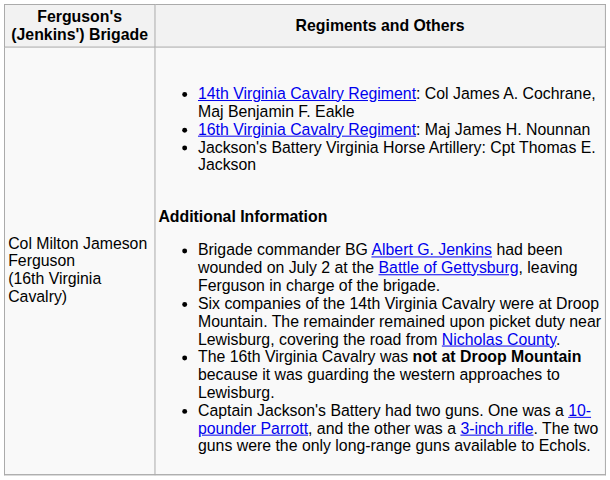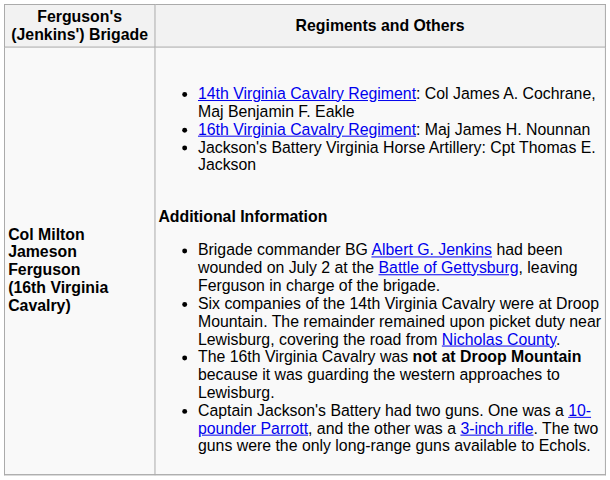(78, 269) normal -> (58, 269) bold
